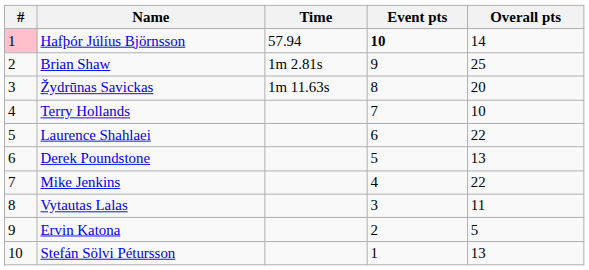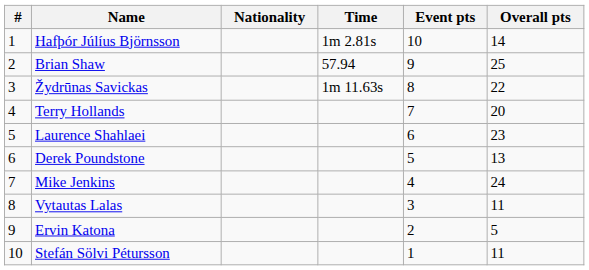+ column: (270, 17)
(12, 40) pink background -> (12, 40) no background
(285, 40) 57.94 -> (349, 40) 1m 2.81s
(378, 40) bold -> (414, 40) normal
(295, 64) 1m 2.81s -> (338, 64) 57.94
(478, 87) 20 -> (498, 87) 22
(478, 111) 10 -> (498, 111) 20
(478, 135) 22 -> (498, 135) 23
(478, 182) 22 -> (498, 182) 24
(478, 253) 13 -> (498, 253) 11
